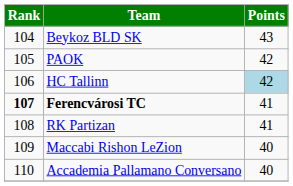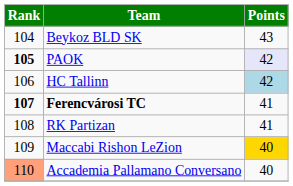(24, 59) normal -> (24, 59) bold
(266, 59) no background -> (266, 59) lavender background
(266, 147) no background -> (266, 147) gold background
(24, 170) no background -> (24, 170) lightsalmon background
